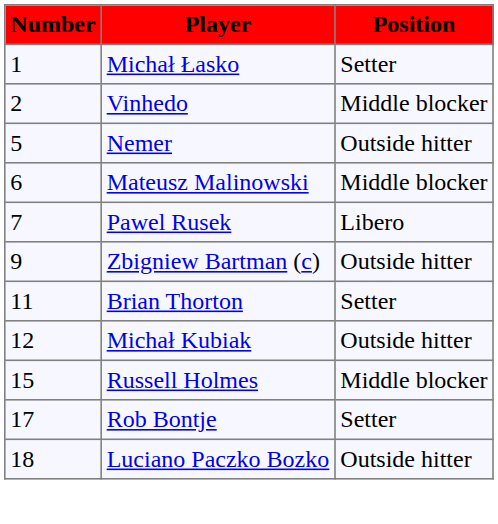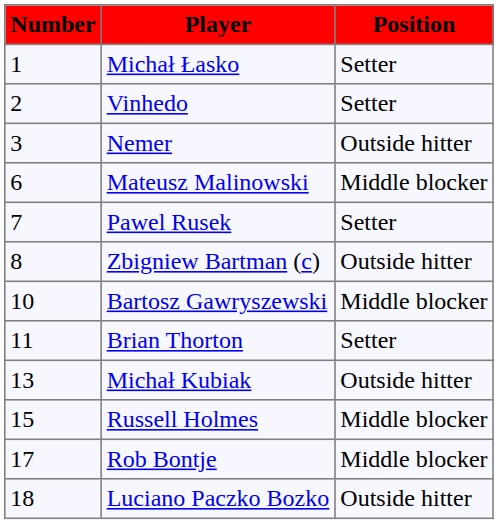(414, 103) Middle blocker -> (368, 103) Setter
(16, 142) 5 -> (16, 142) 3
(372, 221) Libero -> (368, 221) Setter
(16, 261) 9 -> (16, 261) 8
+ row: (217, 300)
(22, 340) 12 -> (22, 379) 13
(368, 419) Setter -> (414, 458) Middle blocker
